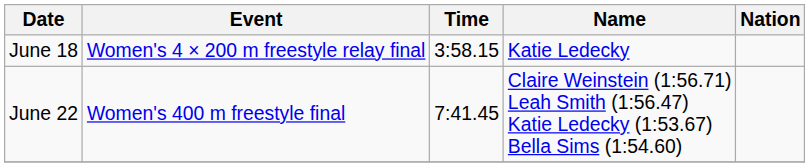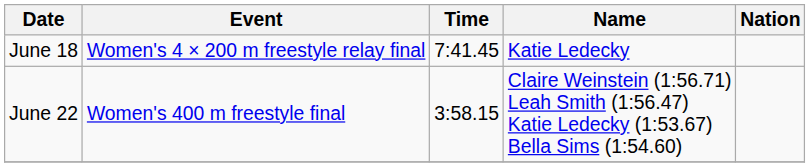(467, 50) 3:58.15 -> (467, 50) 7:41.45
(467, 113) 7:41.45 -> (467, 113) 3:58.15
